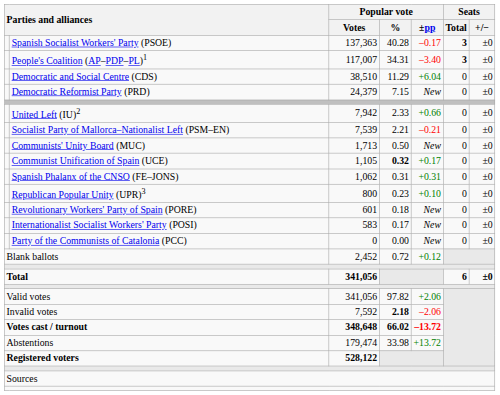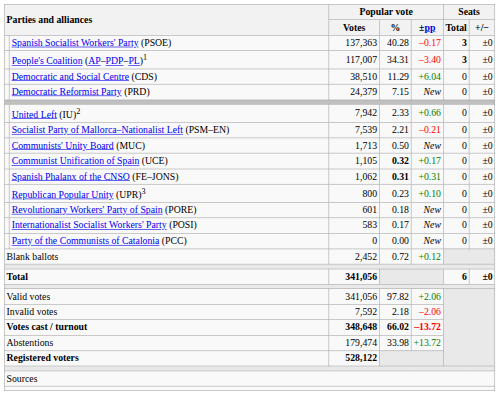(400, 176) normal -> (400, 176) bold
(400, 312) bold -> (400, 312) normal
